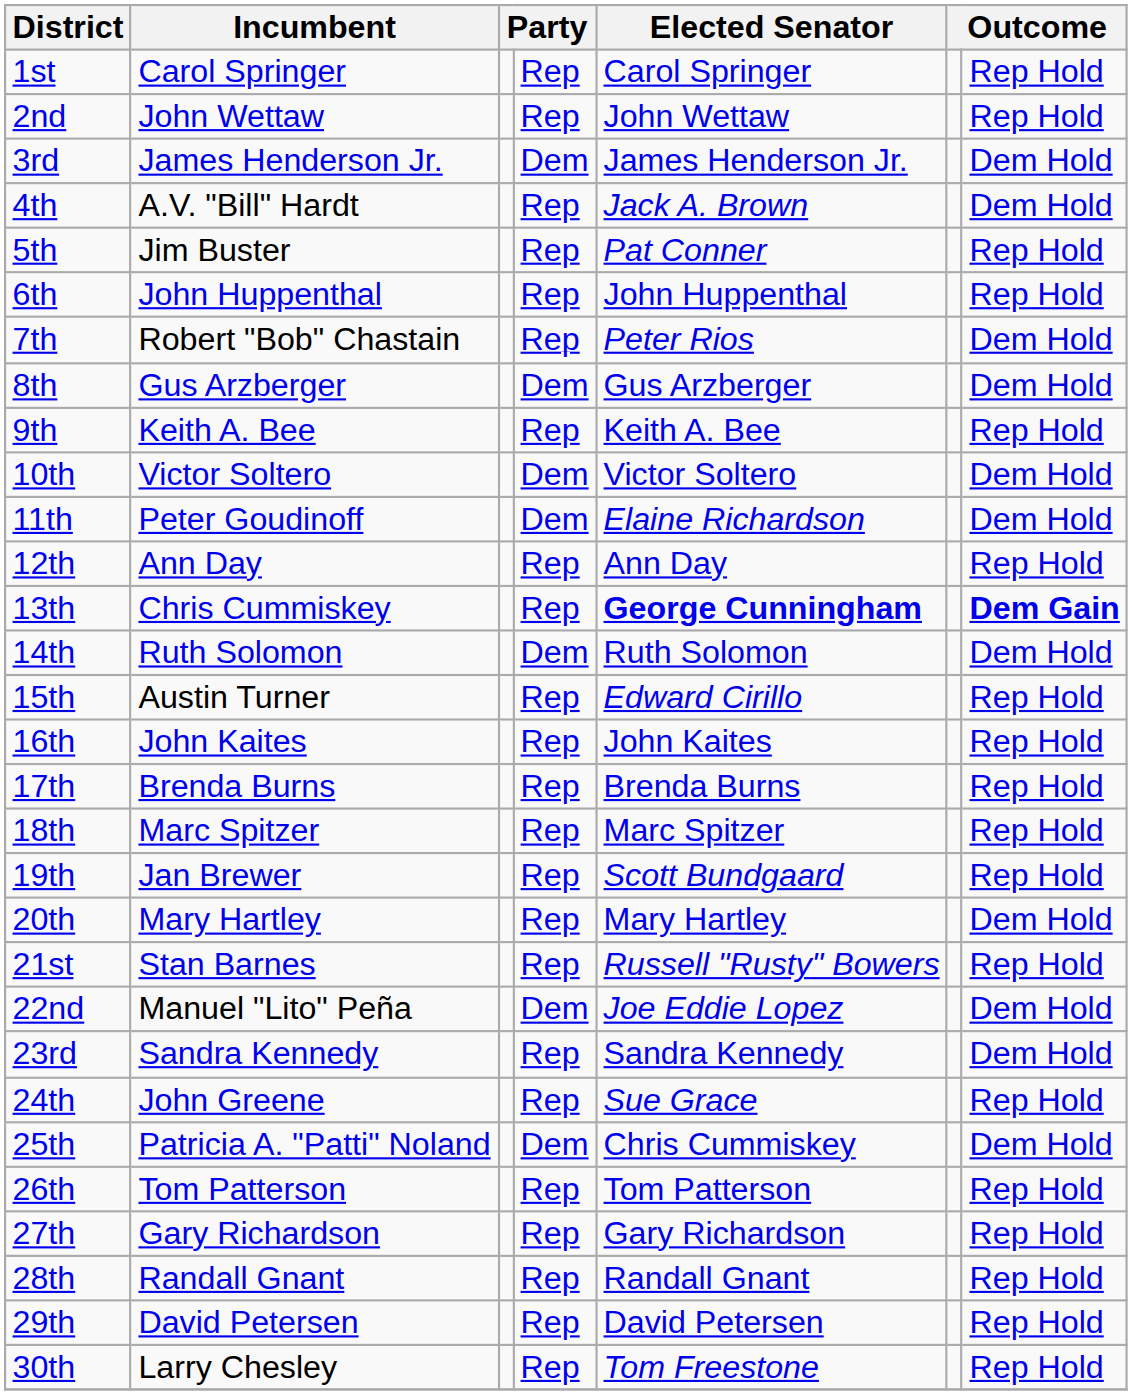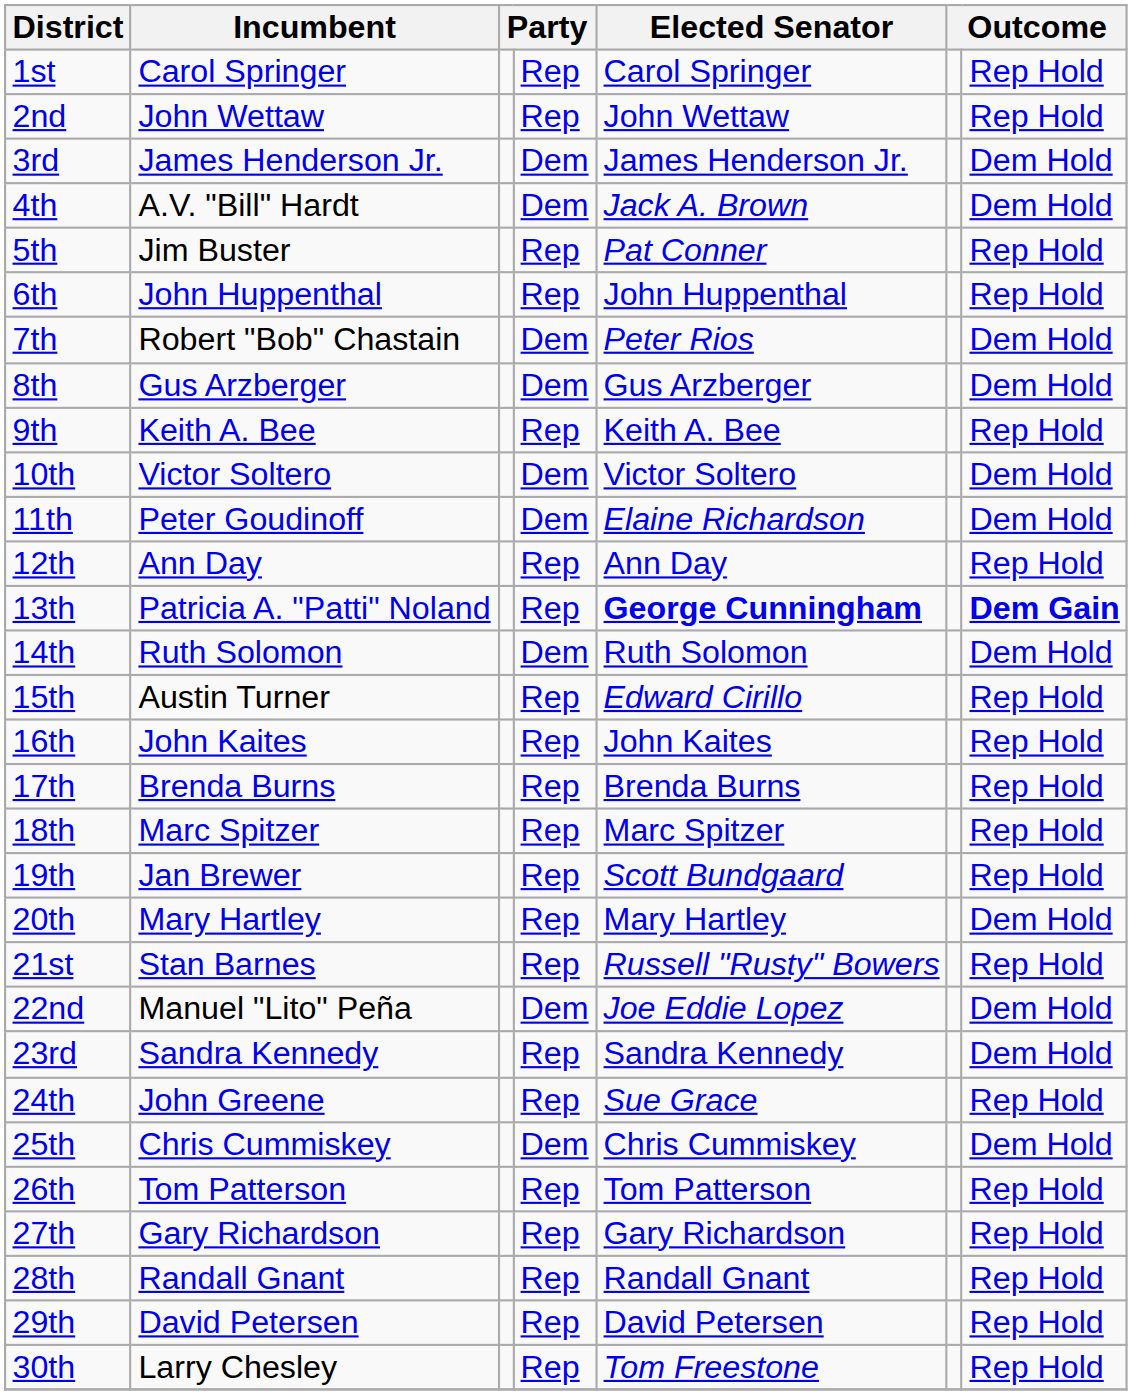(550, 205) Rep -> (555, 205) Dem
(550, 339) Rep -> (555, 339) Dem
(265, 607) Chris Cummiskey -> (315, 607) Patricia A. "Patti" Noland
(315, 1143) Patricia A. "Patti" Noland -> (265, 1143) Chris Cummiskey
